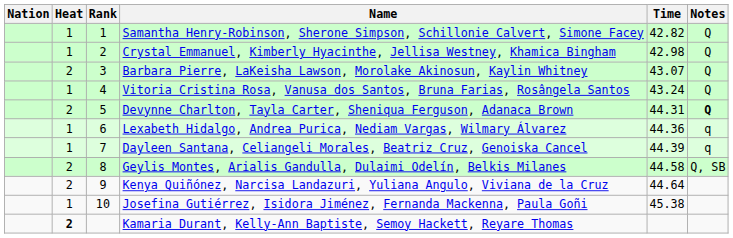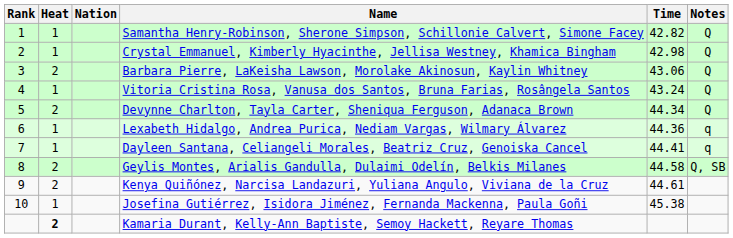columns swapped: (103, 14) <-> (28, 14)
(667, 71) 43.07 -> (667, 71) 43.06
(667, 109) 44.31 -> (667, 109) 44.34
(708, 109) bold -> (708, 109) normal
(667, 147) 44.39 -> (667, 147) 44.41
(667, 186) 44.64 -> (667, 186) 44.61
